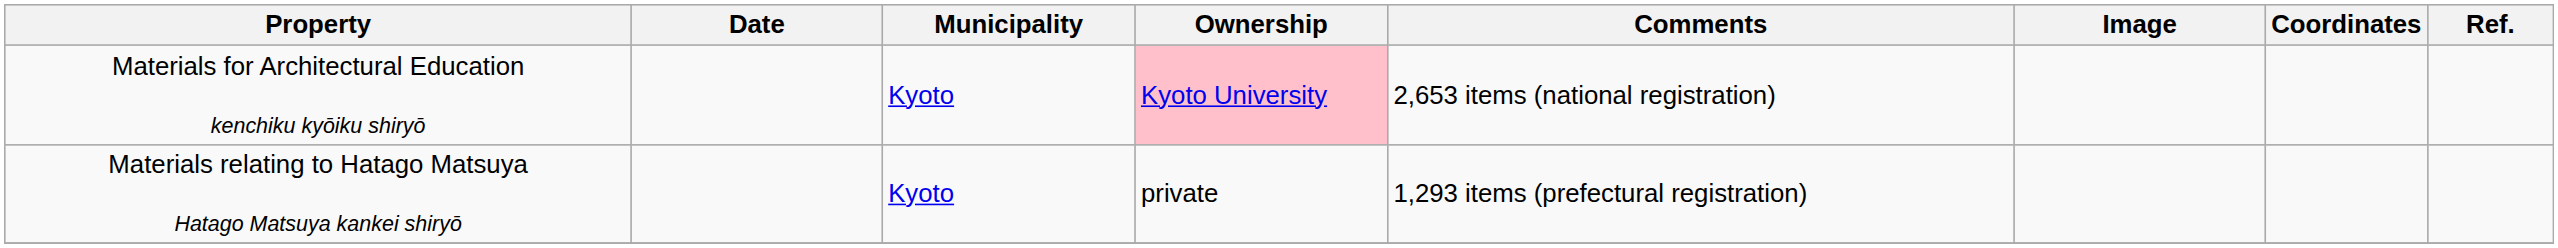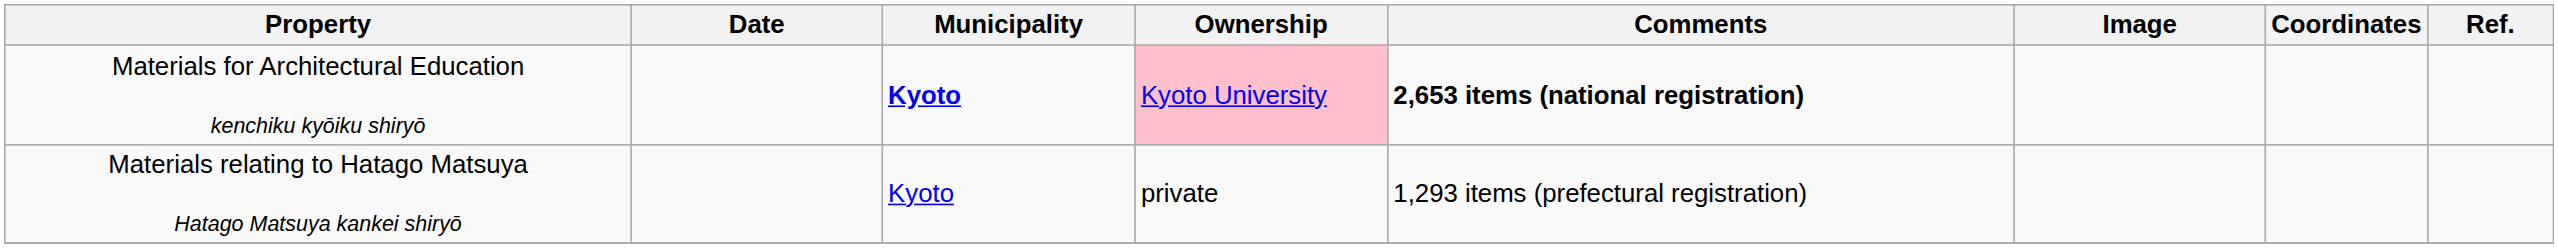(921, 94) normal -> (925, 94) bold
(1585, 94) normal -> (1599, 94) bold
